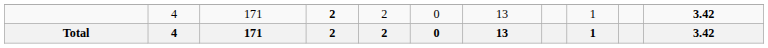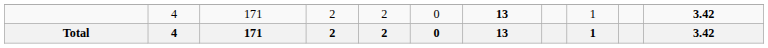(332, 14) bold -> (332, 14) normal
(502, 14) normal -> (502, 14) bold
